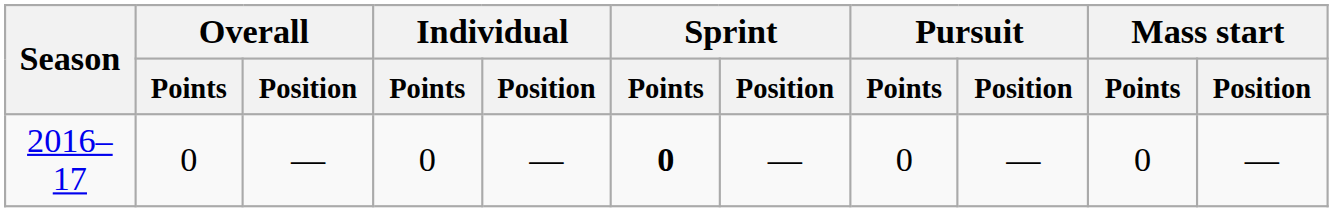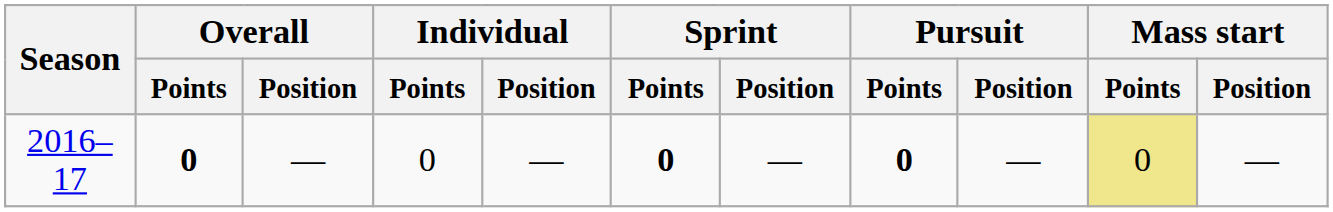(189, 159) normal -> (189, 159) bold
(904, 159) normal -> (904, 159) bold
(1143, 159) no background -> (1143, 159) khaki background
